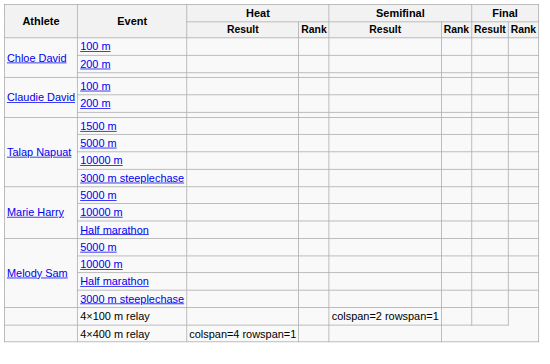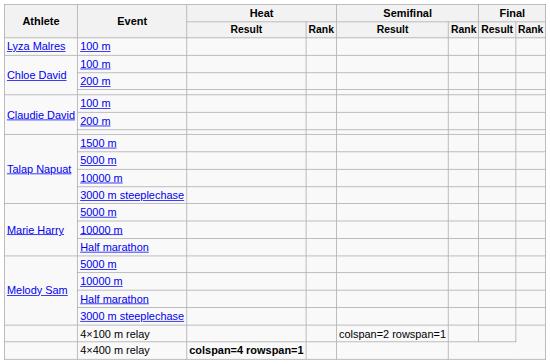+ row: (36, 47)
(243, 334) normal -> (246, 351) bold
